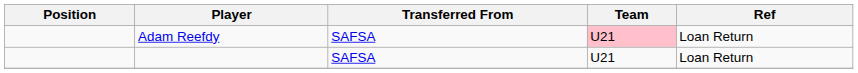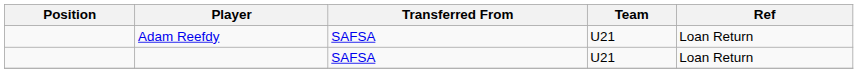(603, 36) pink background -> (603, 36) no background
